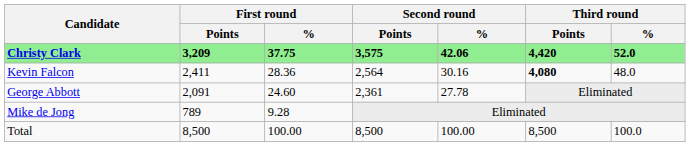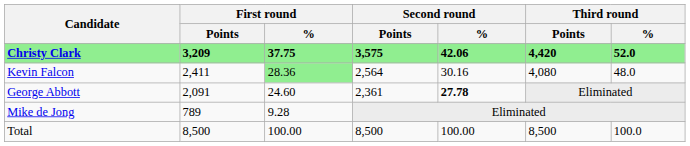(282, 72) no background -> (282, 72) lightgreen background
(542, 72) bold -> (542, 72) normal
(455, 92) normal -> (455, 92) bold
